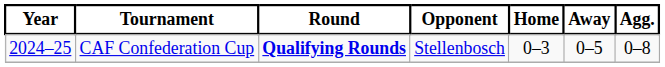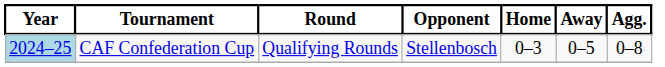(40, 48) no background -> (40, 48) lightblue background
(334, 48) bold -> (330, 48) normal
